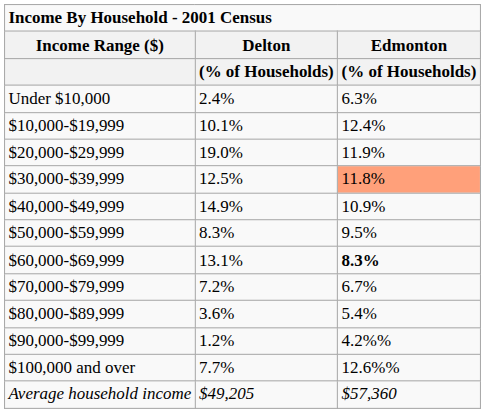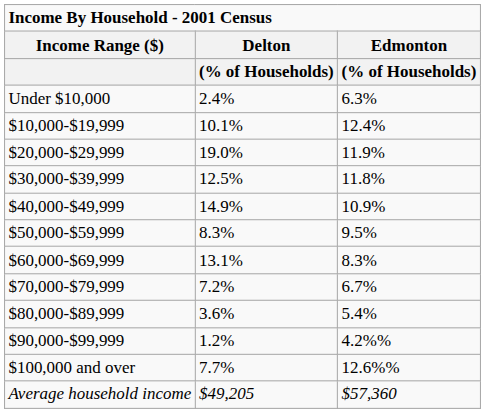(363, 179) lightsalmon background -> (363, 179) no background
(361, 260) bold -> (359, 260) normal
